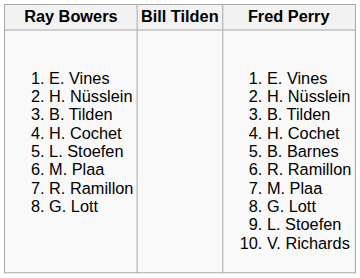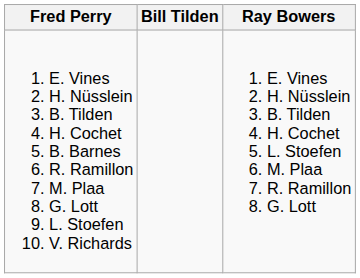columns swapped: (71, 17) <-> (289, 17)
